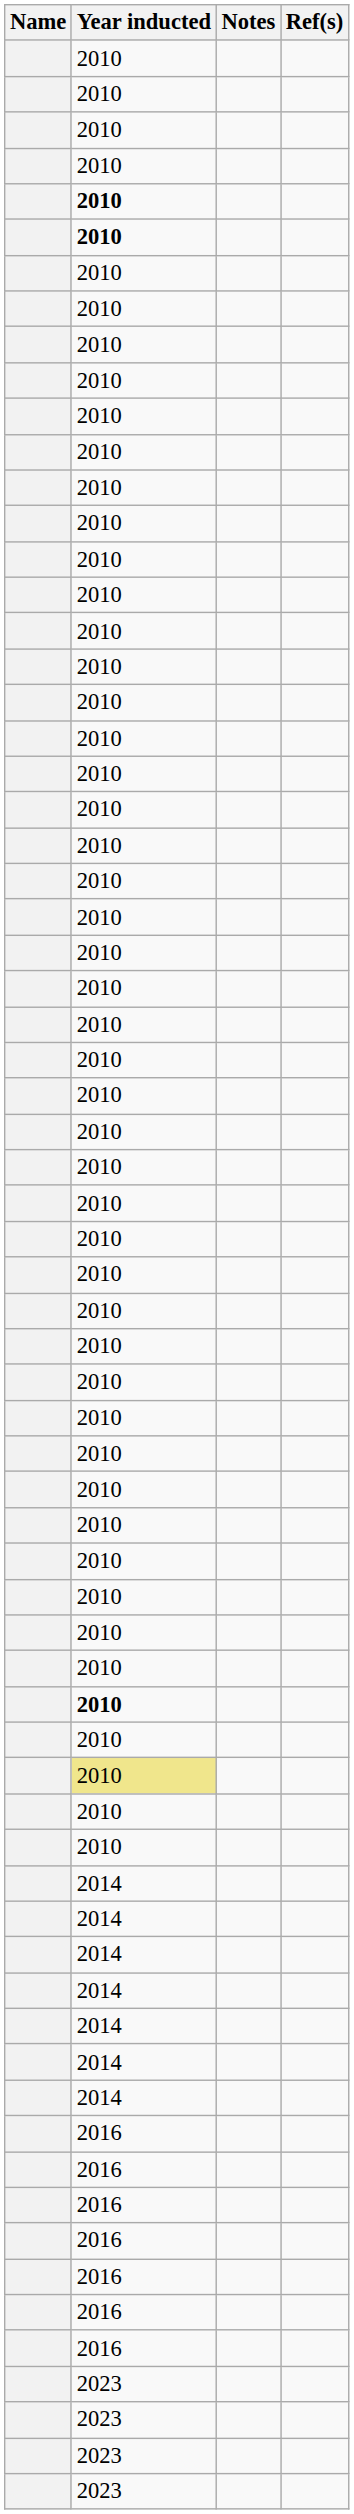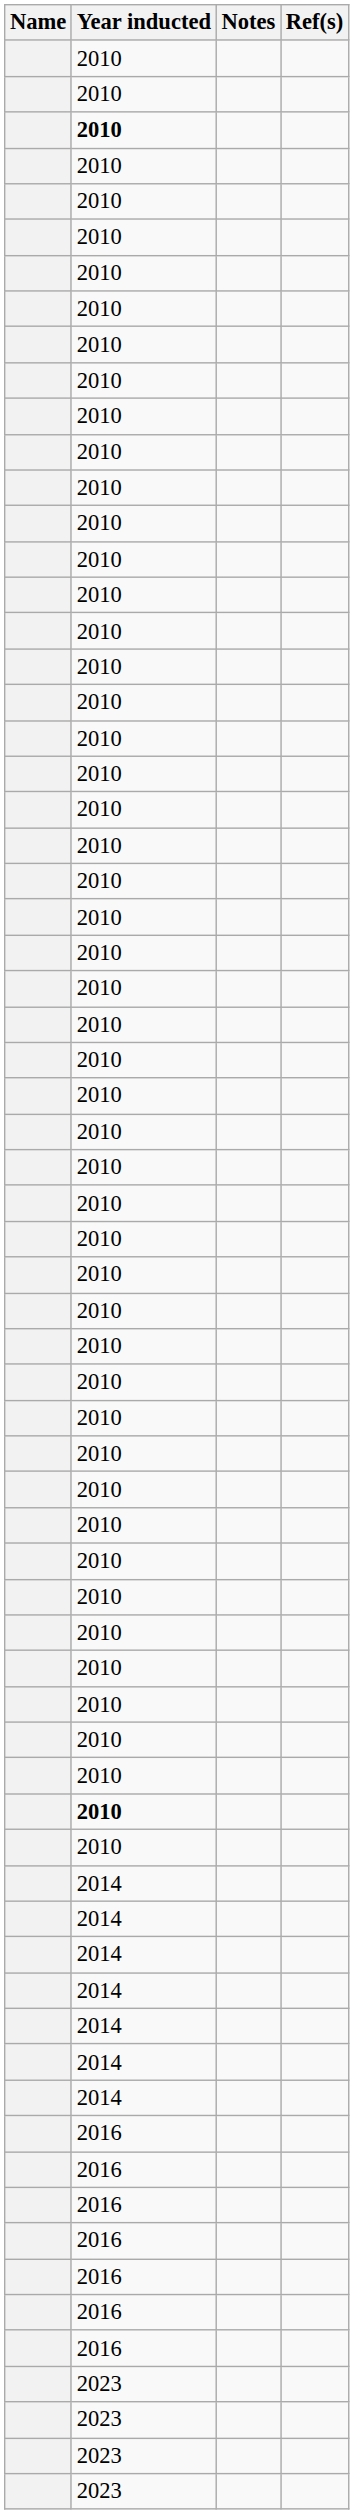(99, 129) normal -> (99, 129) bold
(99, 201) bold -> (99, 201) normal
(99, 237) bold -> (99, 237) normal
(99, 1703) bold -> (99, 1703) normal
(99, 1775) khaki background -> (99, 1775) no background
(99, 1811) normal -> (99, 1811) bold
